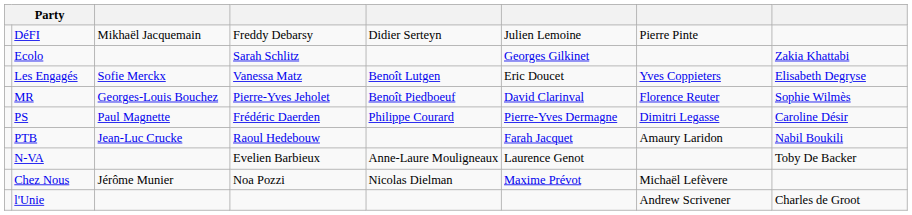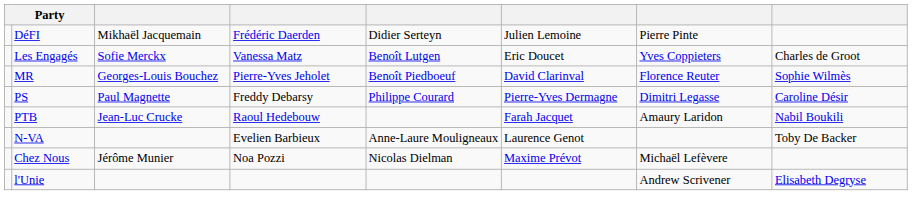(273, 35) Freddy Debarsy -> (276, 35) Frédéric Daerden
- row: (29, 56)
(820, 76) Elisabeth Degryse -> (817, 56) Charles de Groot
(276, 117) Frédéric Daerden -> (273, 97) Freddy Debarsy
(817, 199) Charles de Groot -> (820, 179) Elisabeth Degryse
